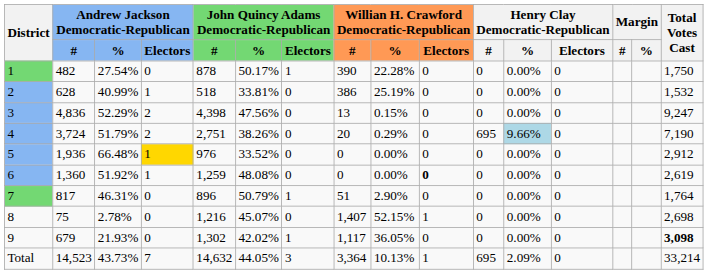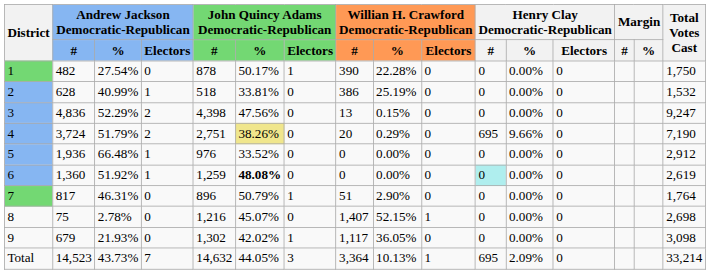(259, 133) no background -> (259, 133) khaki background
(524, 133) lightblue background -> (526, 133) no background
(148, 154) gold background -> (148, 154) no background
(259, 175) normal -> (260, 175) bold
(426, 175) bold -> (428, 175) normal
(480, 175) no background -> (482, 175) paleturquoise background
(679, 237) bold -> (681, 237) normal
